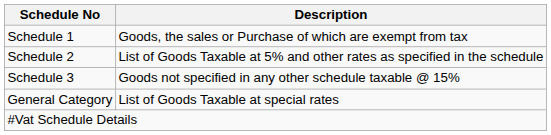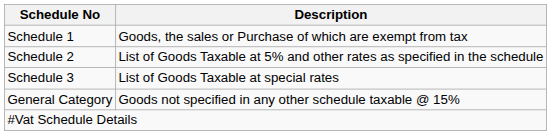(289, 78) Goods not specified in any other schedule taxable @ 15% -> (229, 78) List of Goods Taxable at special rates
(229, 99) List of Goods Taxable at special rates -> (289, 99) Goods not specified in any other schedule taxable @ 15%
